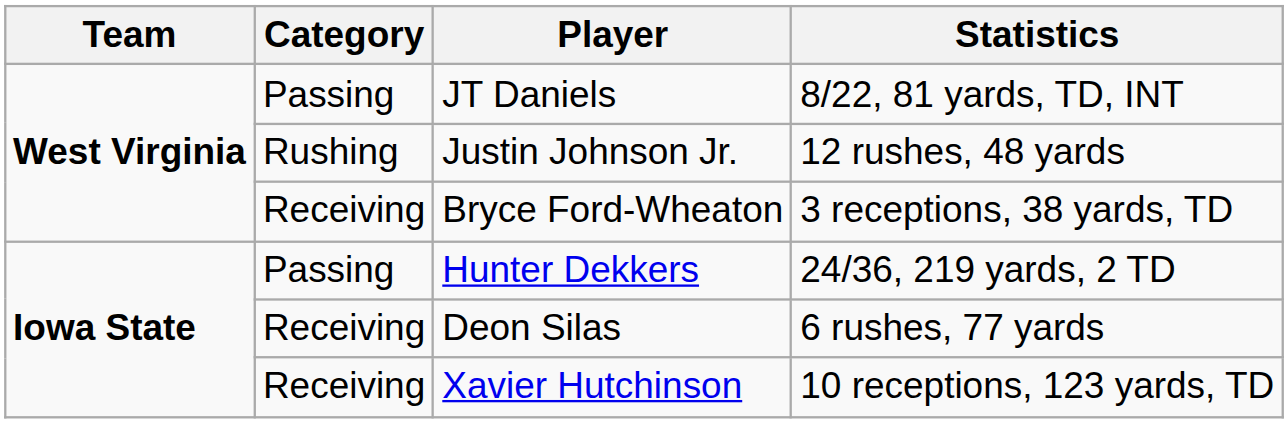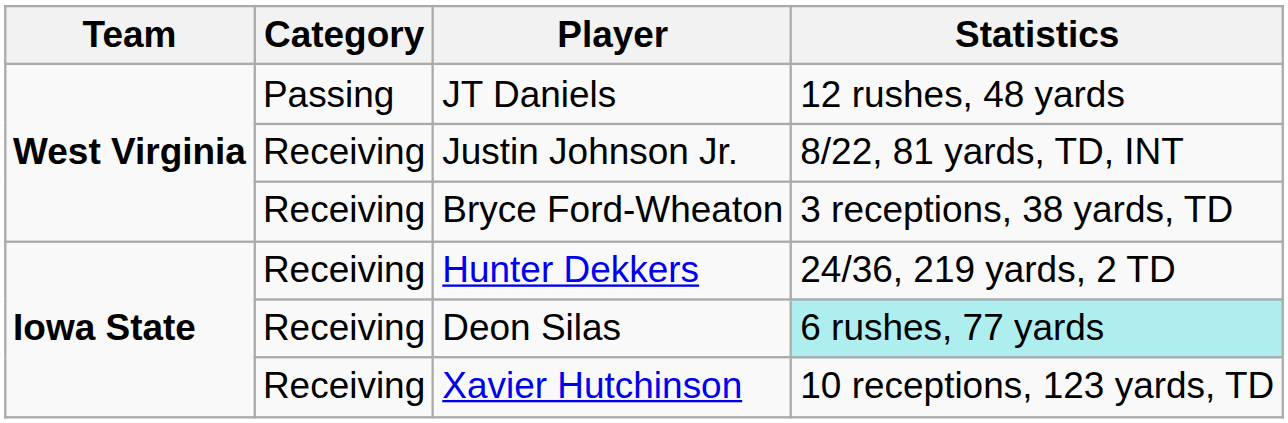(992, 93) 8/22, 81 yards, TD, INT -> (963, 93) 12 rushes, 48 yards
(331, 152) Rushing -> (344, 152) Receiving
(963, 152) 12 rushes, 48 yards -> (992, 152) 8/22, 81 yards, TD, INT
(329, 269) Passing -> (344, 269) Receiving
(952, 327) no background -> (952, 327) paleturquoise background
